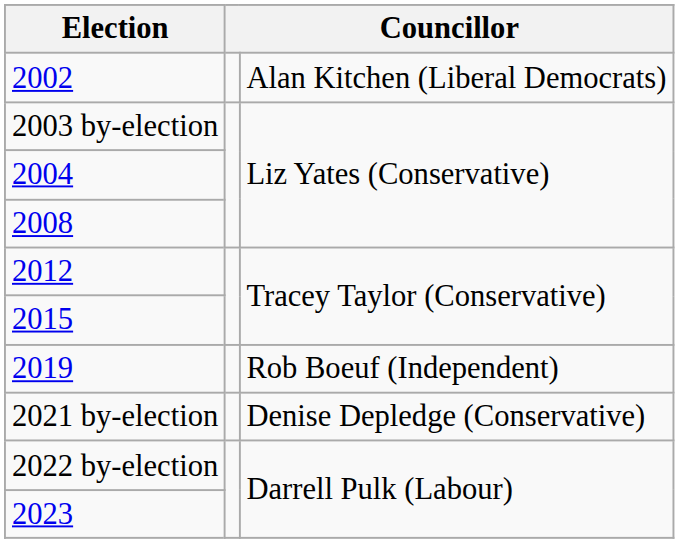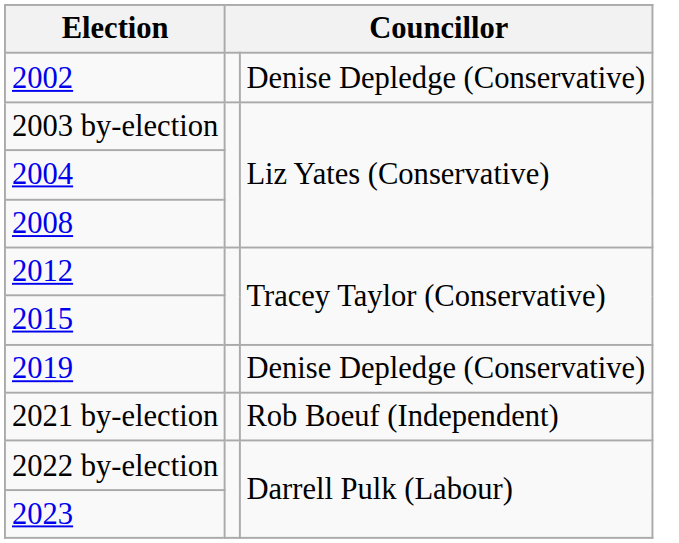(456, 77) Alan Kitchen (Liberal Democrats) -> (446, 77) Denise Depledge (Conservative)
(403, 367) Rob Boeuf (Independent) -> (446, 367) Denise Depledge (Conservative)
(446, 416) Denise Depledge (Conservative) -> (403, 416) Rob Boeuf (Independent)
